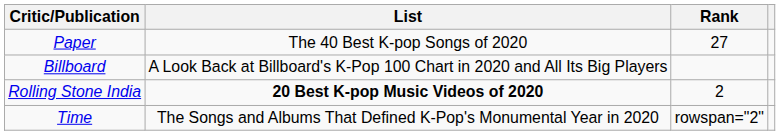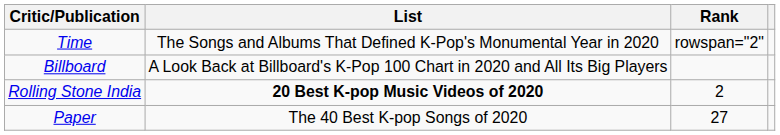rows swapped: (75, 117) <-> (75, 42)
